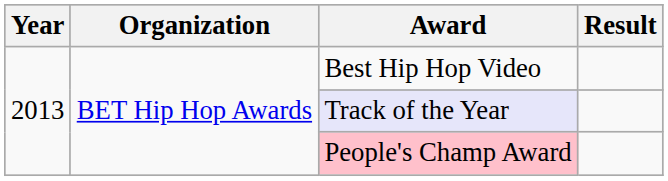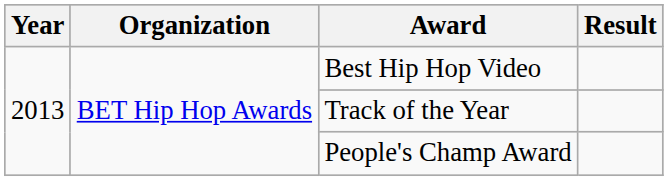(417, 110) lavender background -> (417, 110) no background
(448, 152) pink background -> (448, 152) no background
